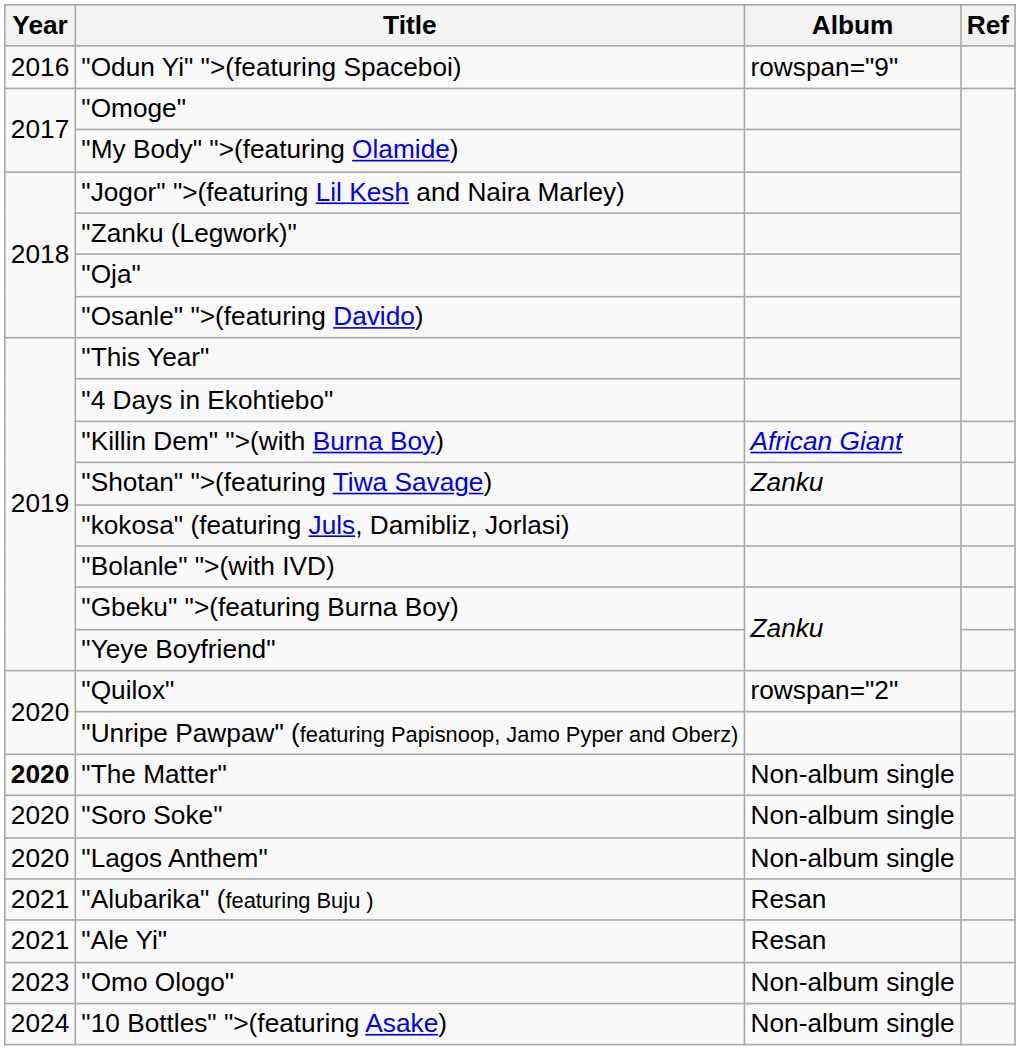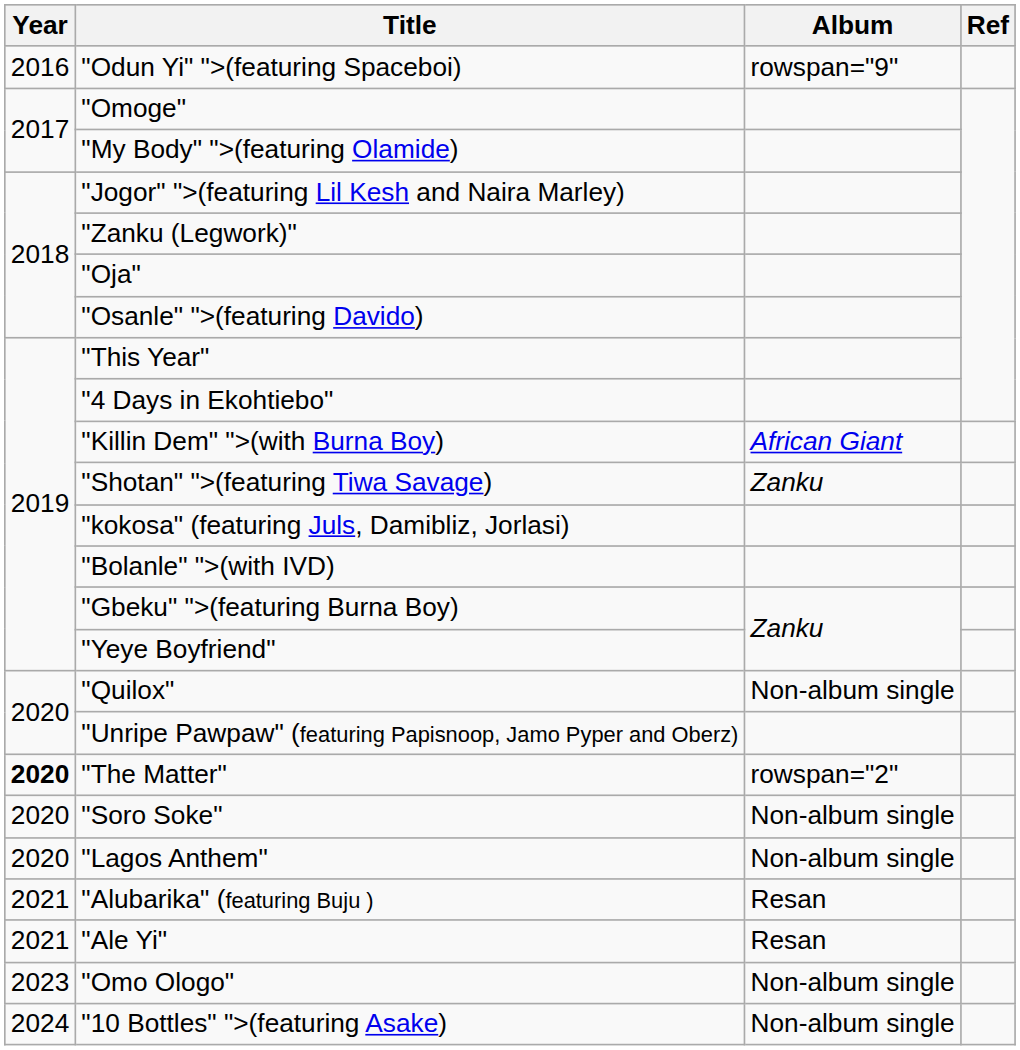(824, 691) rowspan="2" -> (853, 691) Non-album single
(853, 774) Non-album single -> (824, 774) rowspan="2"
